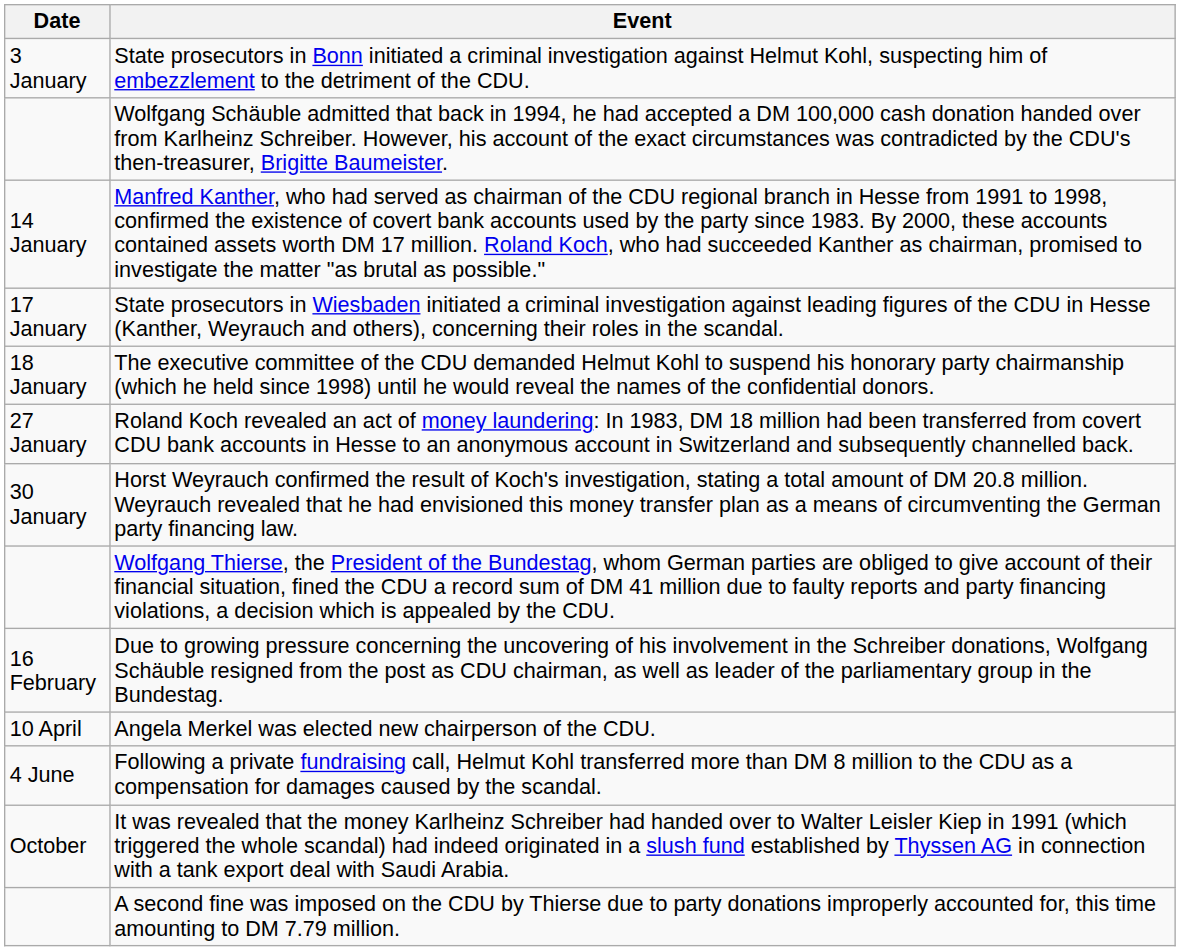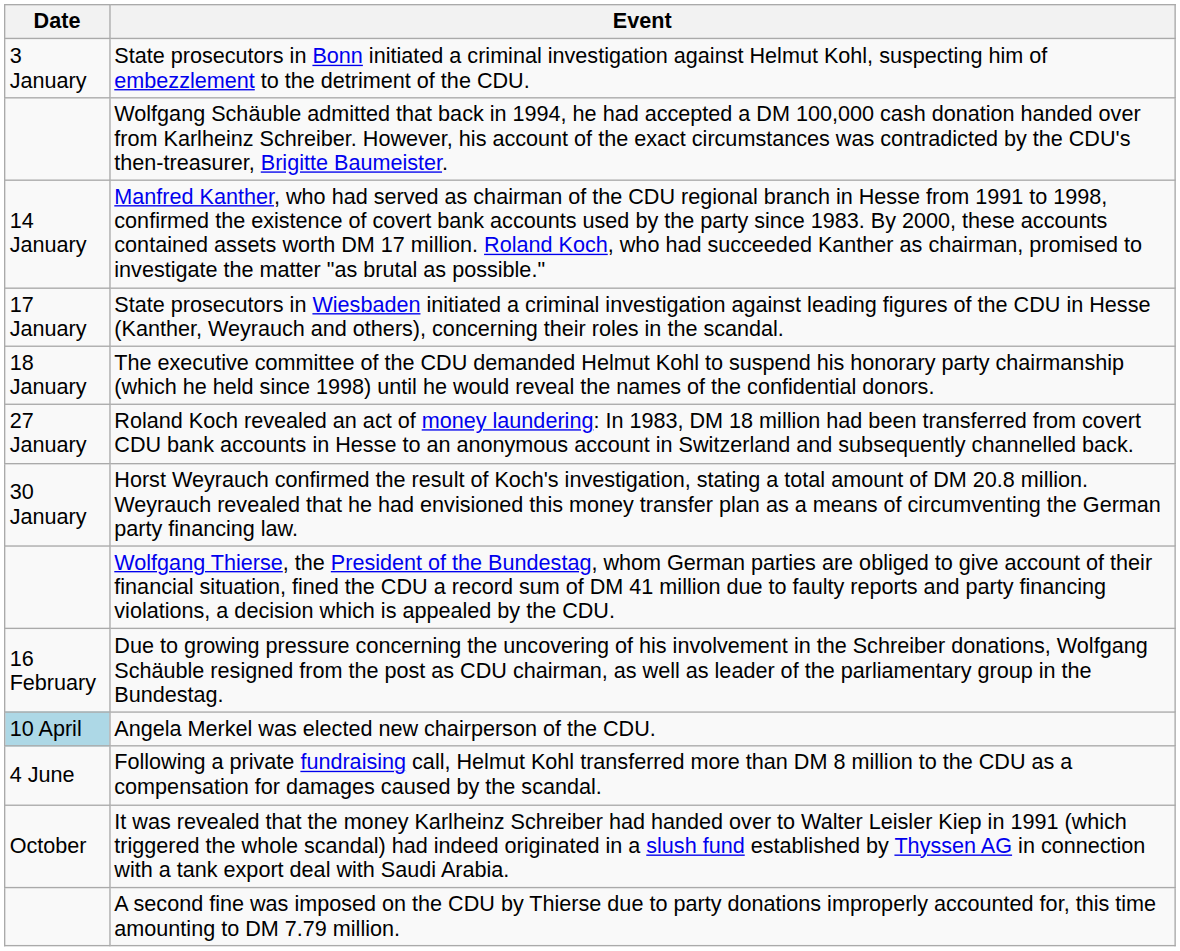(46, 728) no background -> (46, 728) lightblue background
